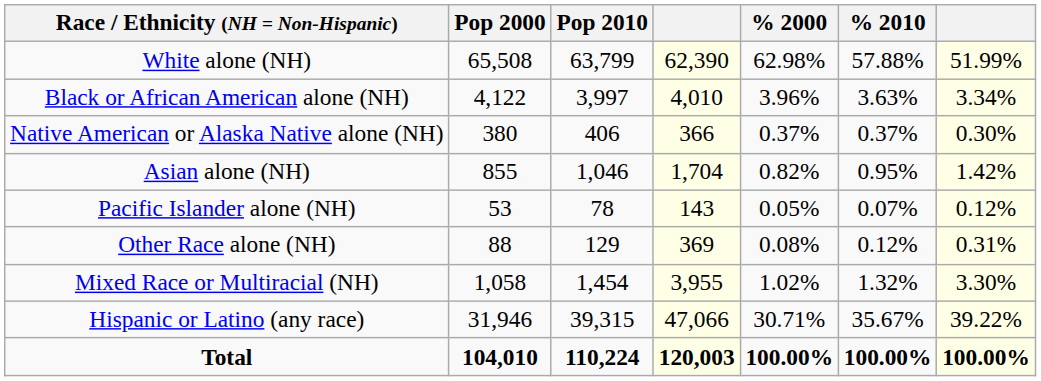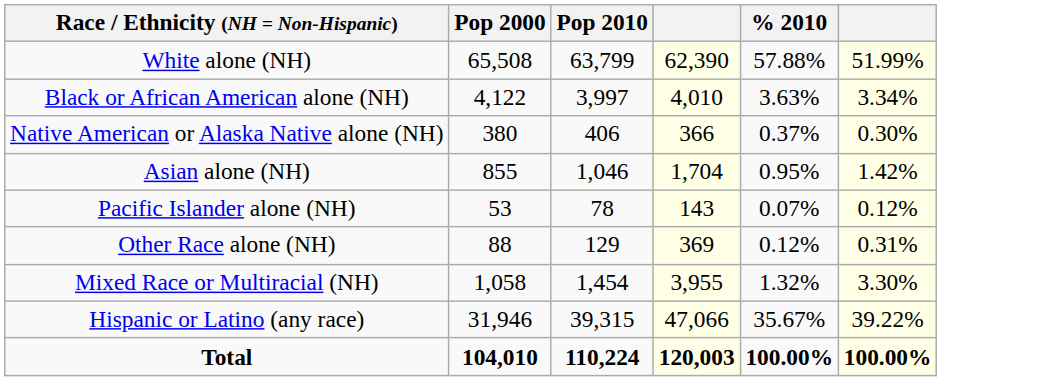- column: (789, 23)
